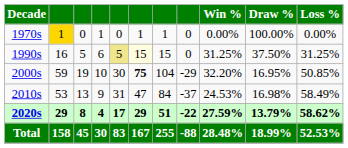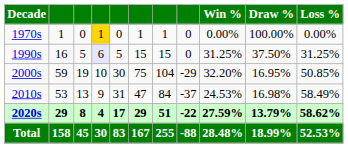(61, 34) gold background -> (61, 34) no background
(101, 34) no background -> (101, 34) gold background
(101, 53) no background -> (101, 53) lavender background
(119, 53) khaki background -> (119, 53) no background
(140, 53) lightyellow background -> (140, 53) no background
(140, 73) bold -> (140, 73) normal
